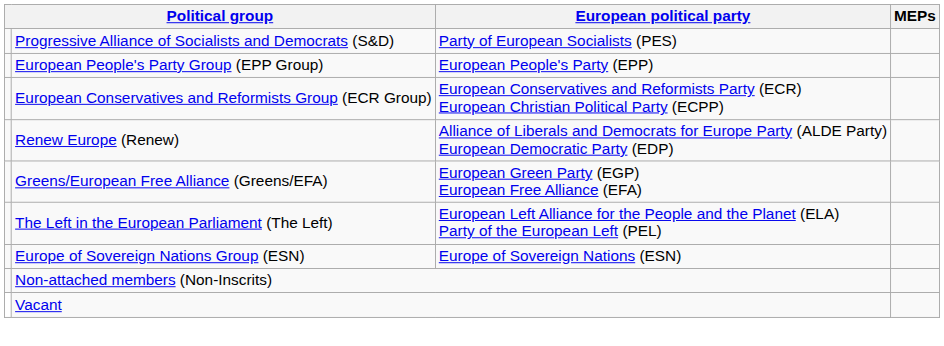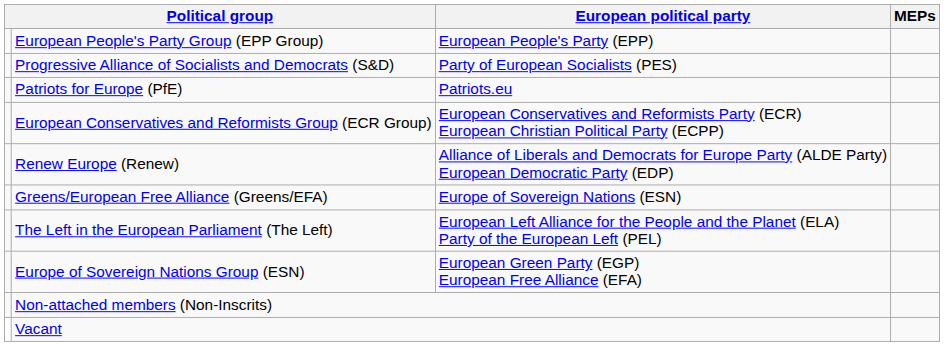rows swapped: (169, 65) <-> (205, 41)
+ row: (99, 89)
(540, 181) European Green Party (EGP) European Free Alliance (EFA) -> (560, 197) Europe of Sovereign Nations (ESN)
(560, 256) Europe of Sovereign Nations (ESN) -> (540, 272) European Green Party (EGP) European Free Alliance (EFA)
